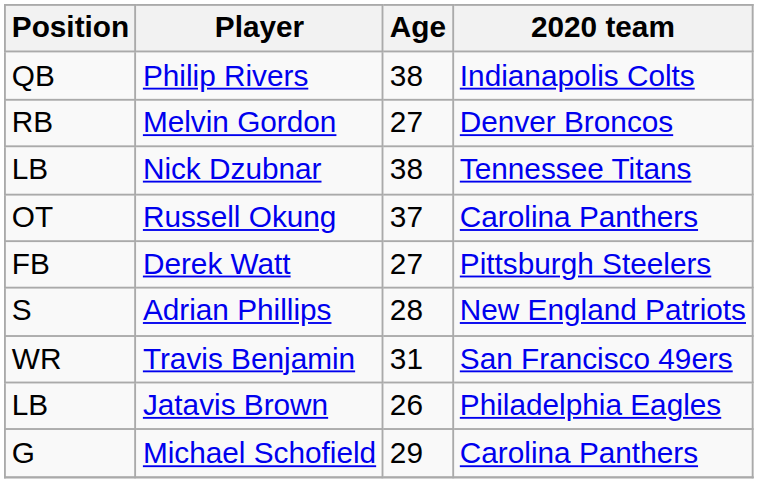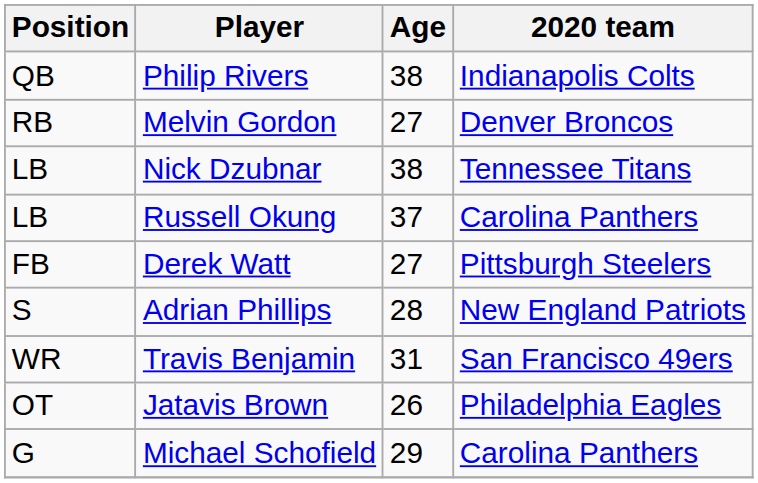(32, 216) OT -> (30, 216) LB
(30, 405) LB -> (32, 405) OT
